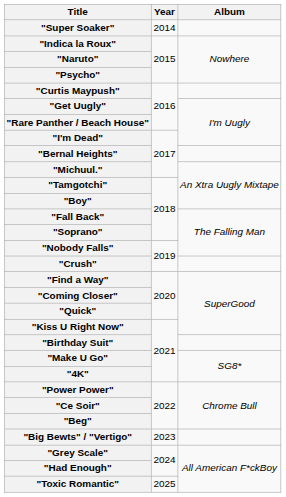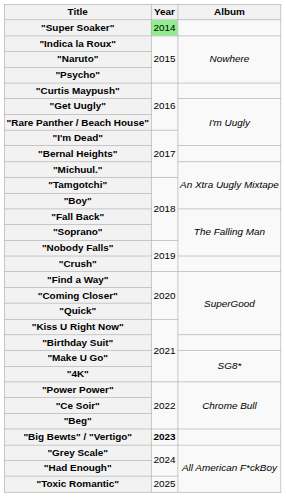(164, 28) no background -> (164, 28) lightgreen background
(164, 437) normal -> (164, 437) bold
